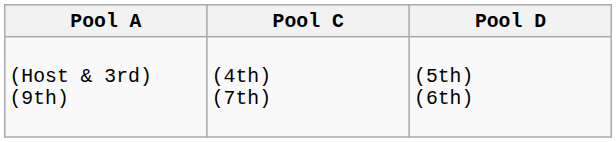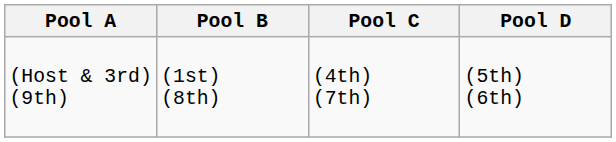+ column: (232, 21)
